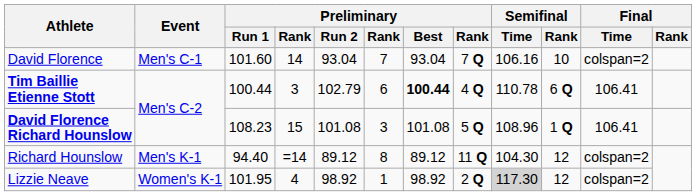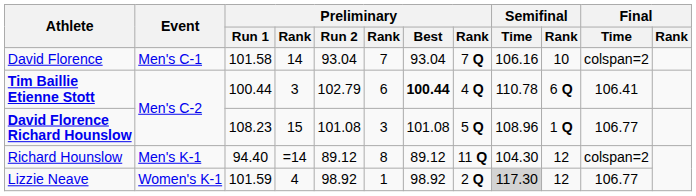(250, 59) 101.60 -> (250, 59) 101.58
(616, 127) 106.41 -> (616, 127) 106.77
(250, 180) 101.95 -> (250, 180) 101.59
(616, 180) colspan=2 -> (616, 180) 106.77
